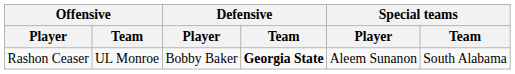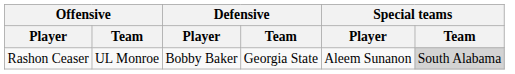(284, 58) bold -> (281, 58) normal
(465, 58) no background -> (459, 58) lightgrey background
